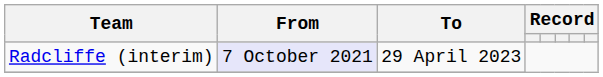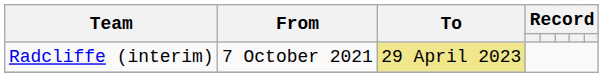(297, 57) lavender background -> (297, 57) no background
(451, 57) no background -> (451, 57) khaki background
